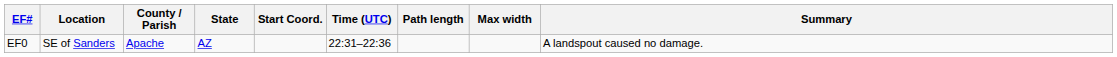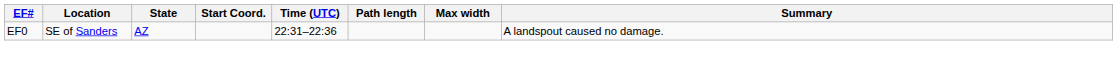- column: (159, 19)
